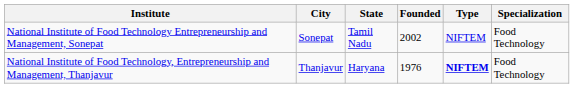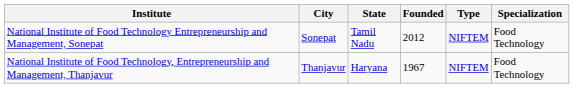(411, 37) 2002 -> (414, 37) 2012
(411, 68) 1976 -> (414, 68) 1967
(467, 68) bold -> (469, 68) normal
